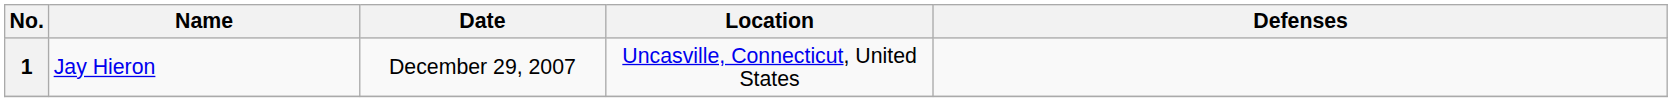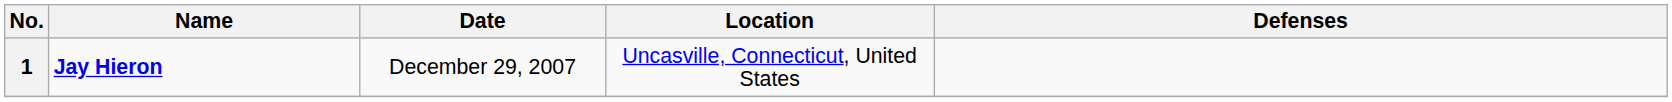(105, 67) normal -> (108, 67) bold
